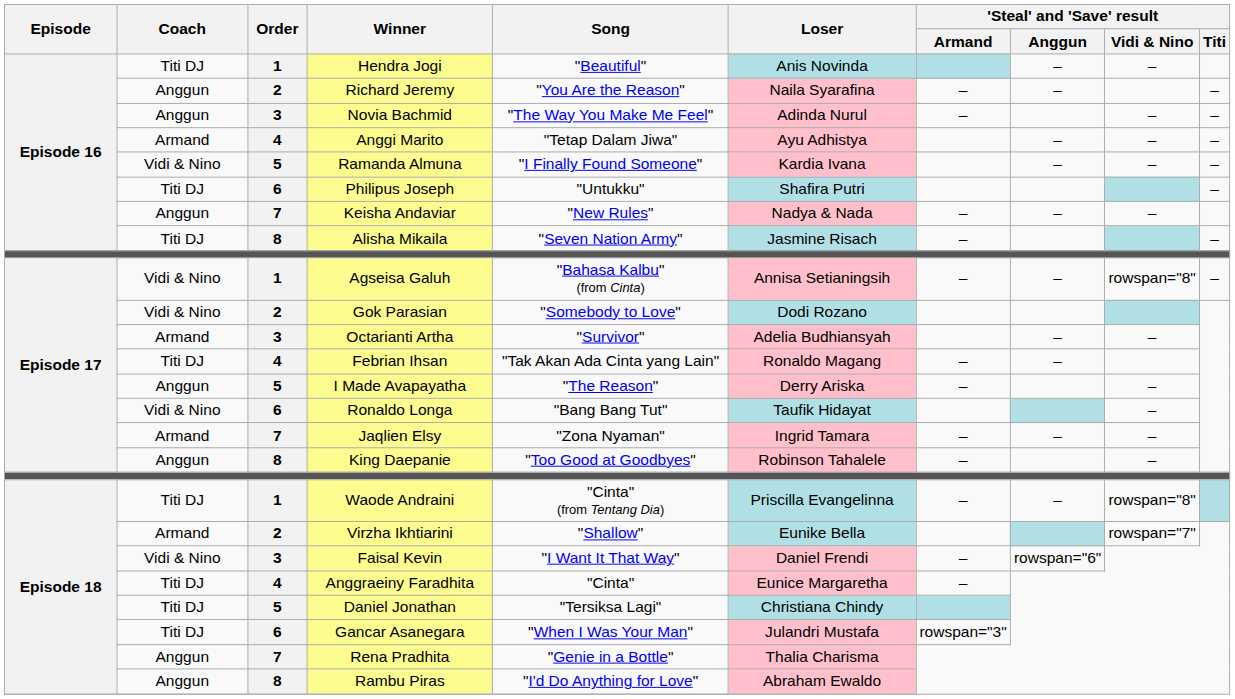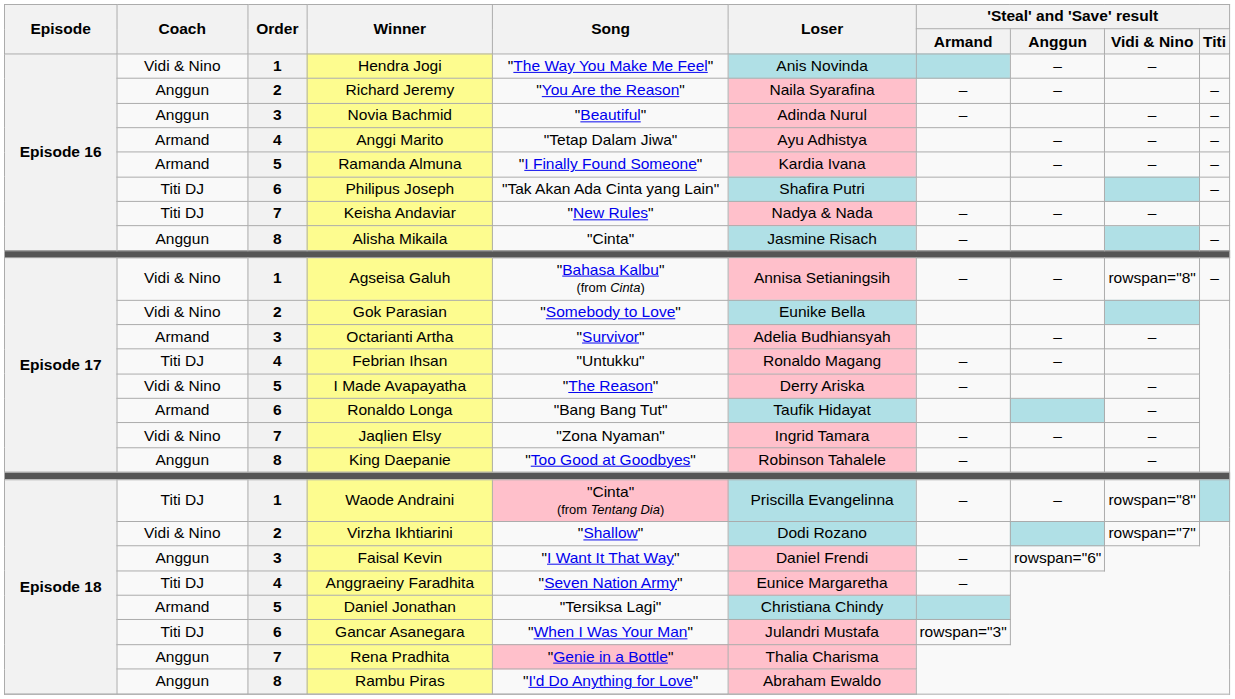(182, 66) Titi DJ -> (182, 66) Vidi & Nino
(611, 66) "Beautiful" -> (611, 66) "The Way You Make Me Feel"
(611, 115) "The Way You Make Me Feel" -> (611, 115) "Beautiful"
(182, 164) Vidi & Nino -> (182, 164) Armand
(611, 189) "Untukku" -> (611, 189) "Tak Akan Ada Cinta yang Lain"
(182, 213) Anggun -> (182, 213) Titi DJ
(182, 238) Titi DJ -> (182, 238) Anggun
(611, 238) "Seven Nation Army" -> (611, 238) "Cinta"
(822, 312) Dodi Rozano -> (822, 312) Eunike Bella
(611, 361) "Tak Akan Ada Cinta yang Lain" -> (611, 361) "Untukku"
(182, 386) Anggun -> (182, 386) Vidi & Nino
(182, 410) Vidi & Nino -> (182, 410) Armand
(182, 435) Armand -> (182, 435) Vidi & Nino
(611, 500) no background -> (611, 500) pink background
(182, 533) Armand -> (182, 533) Vidi & Nino
(822, 533) Eunike Bella -> (822, 533) Dodi Rozano
(182, 558) Vidi & Nino -> (182, 558) Anggun
(611, 582) "Cinta" -> (611, 582) "Seven Nation Army"
(182, 607) Titi DJ -> (182, 607) Armand
(611, 656) no background -> (611, 656) pink background
